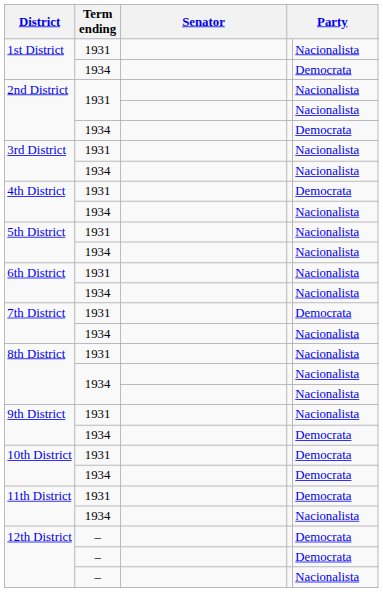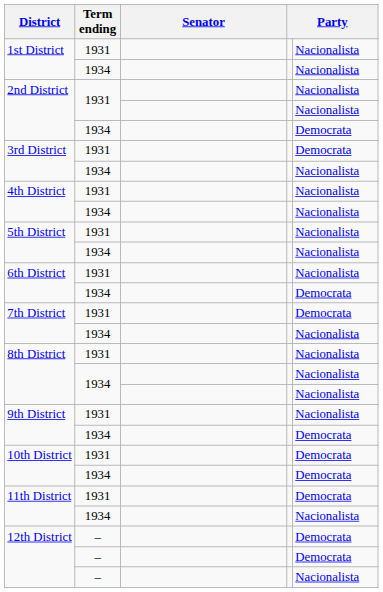(323, 69) Democrata -> (327, 69) Nacionalista
(327, 150) Nacionalista -> (323, 150) Democrata
(323, 191) Democrata -> (327, 191) Nacionalista
(327, 292) Nacionalista -> (323, 292) Democrata
